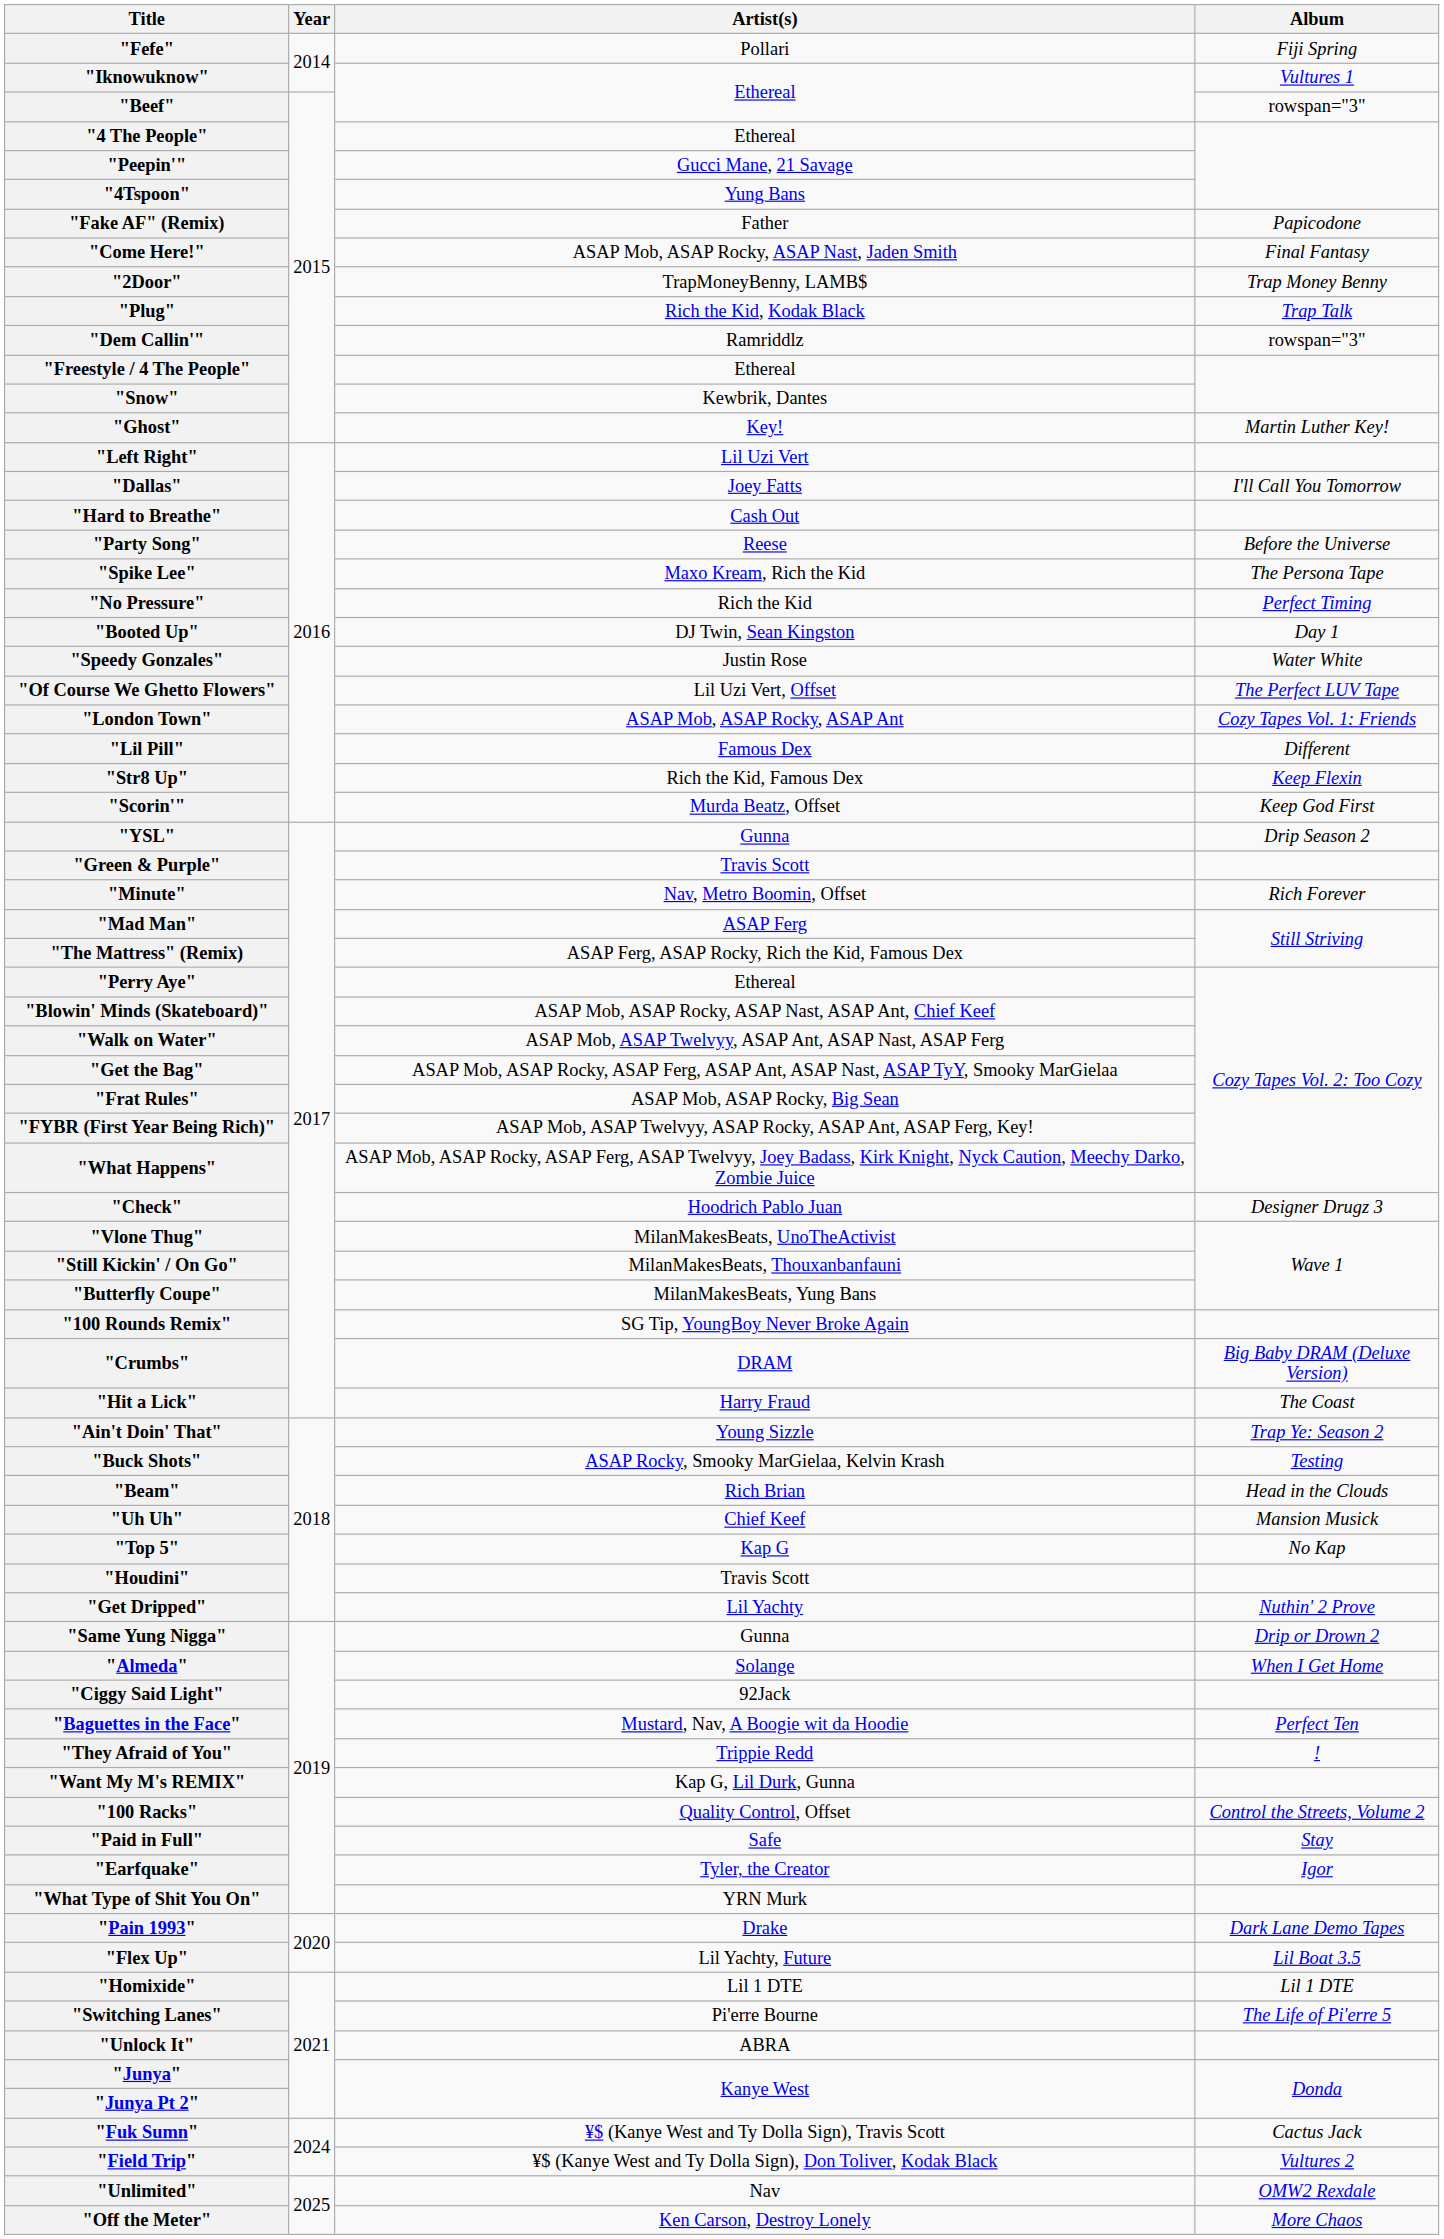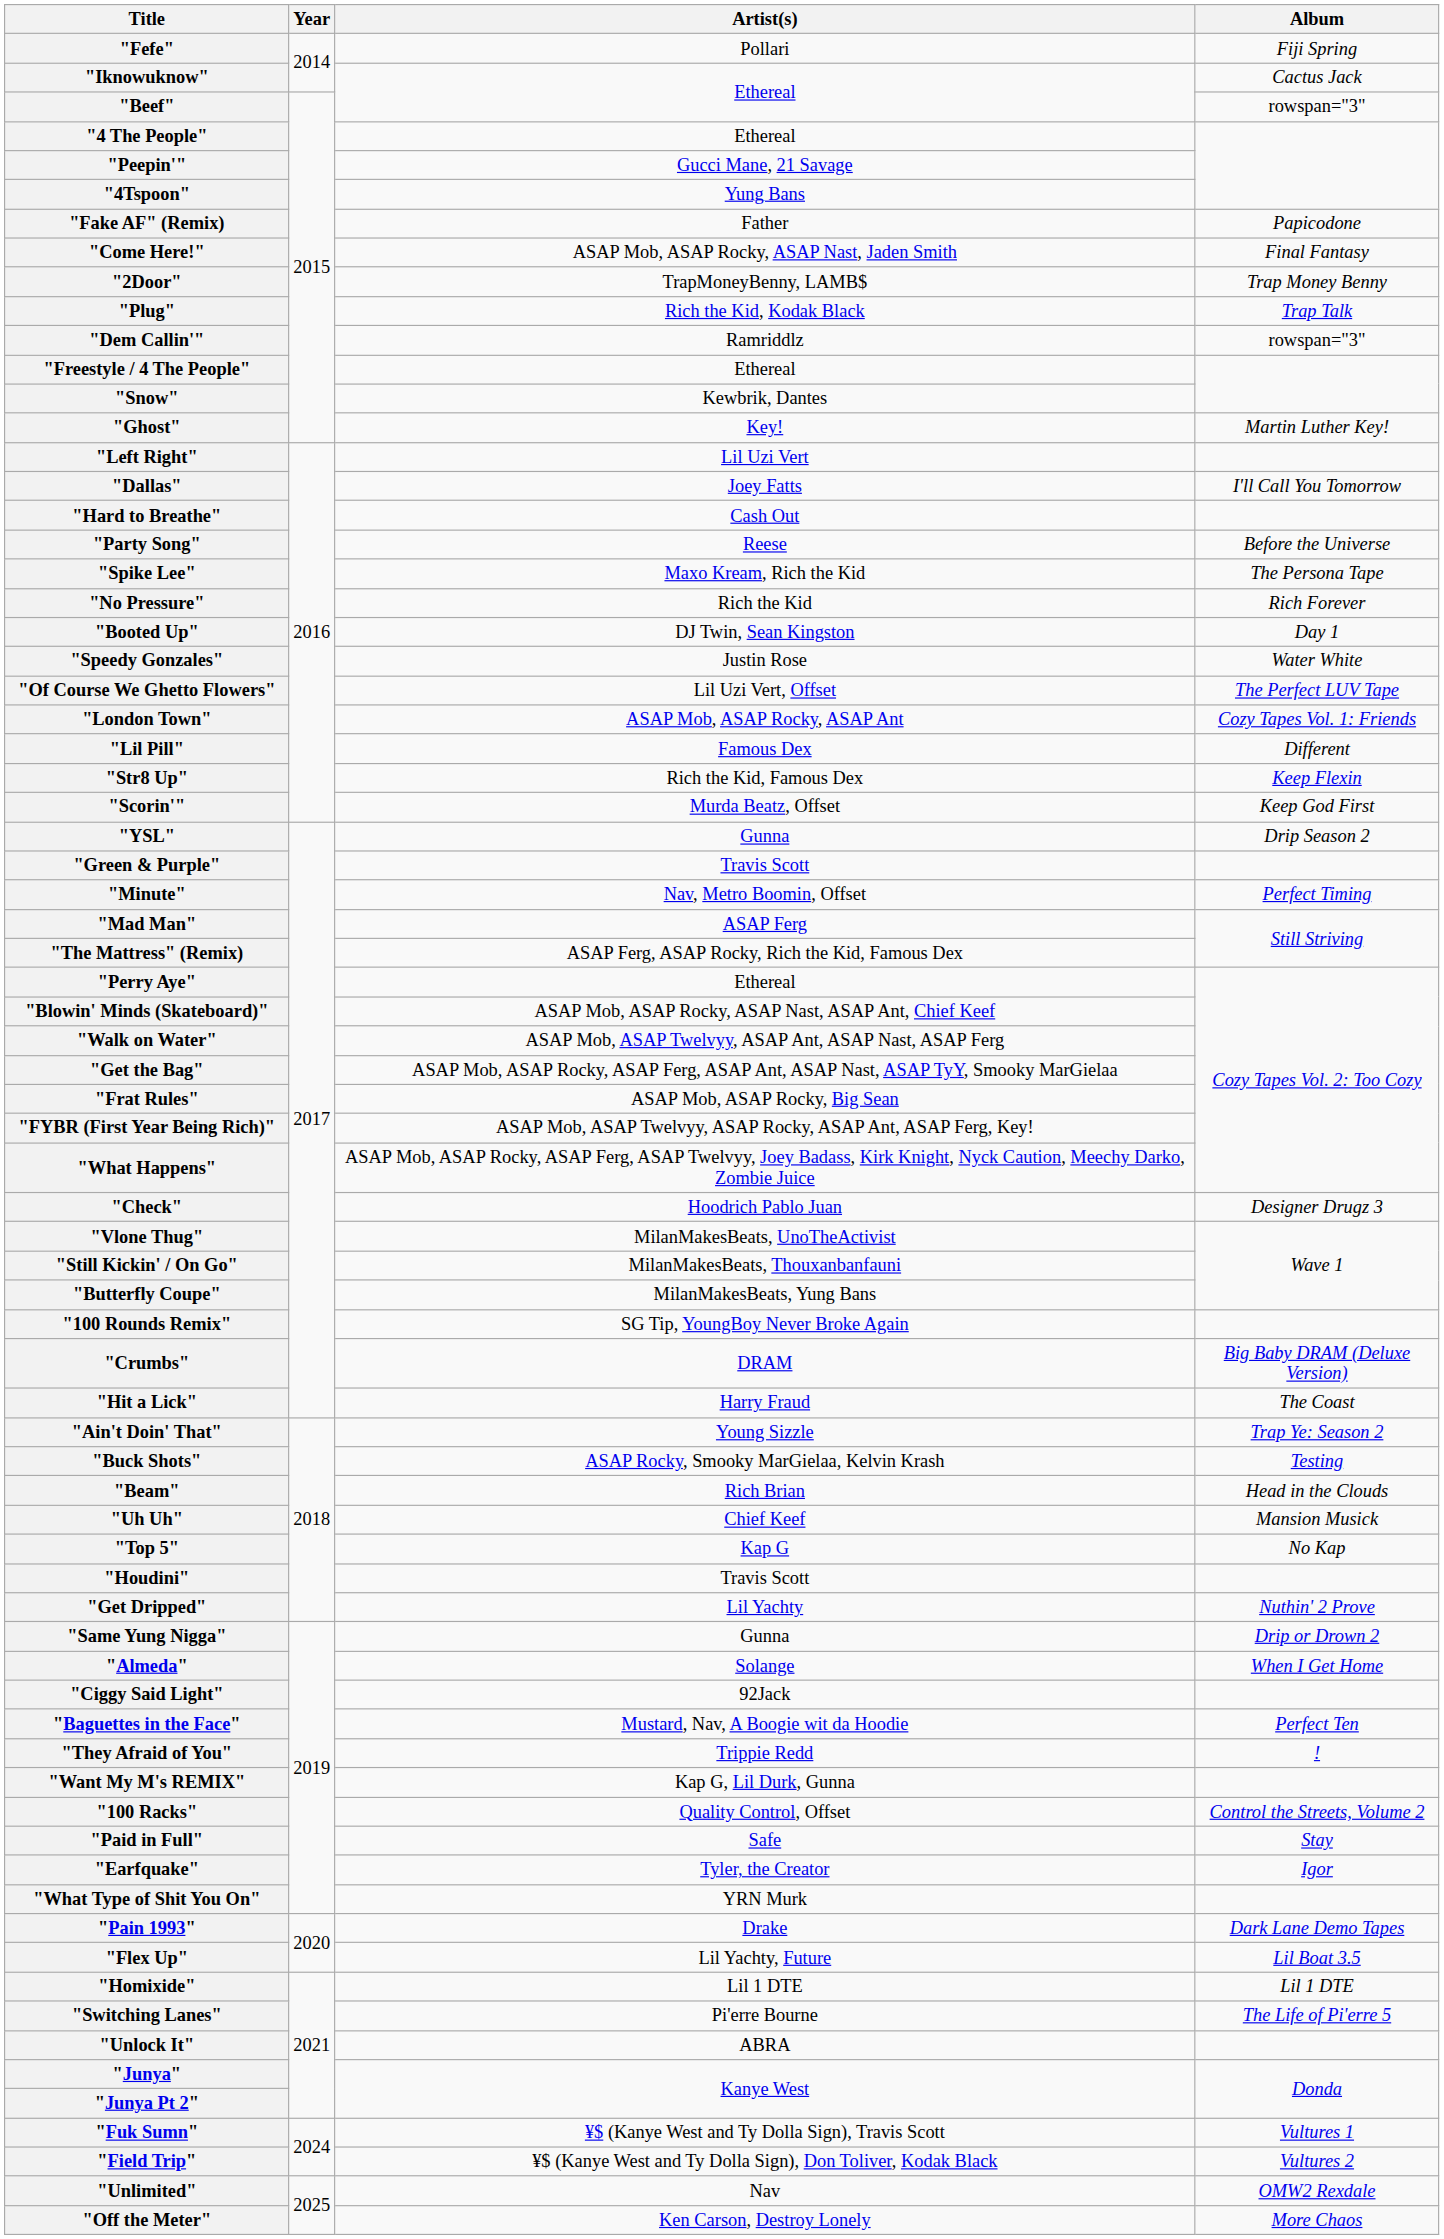(1317, 77) Vultures 1 -> (1317, 77) Cactus Jack
(1317, 602) Perfect Timing -> (1317, 602) Rich Forever
(1317, 894) Rich Forever -> (1317, 894) Perfect Timing
(1317, 2132) Cactus Jack -> (1317, 2132) Vultures 1
